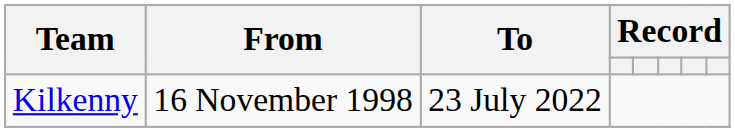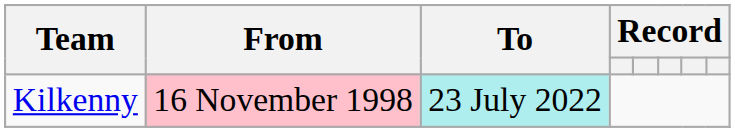(283, 99) no background -> (283, 99) pink background
(515, 99) no background -> (515, 99) paleturquoise background
